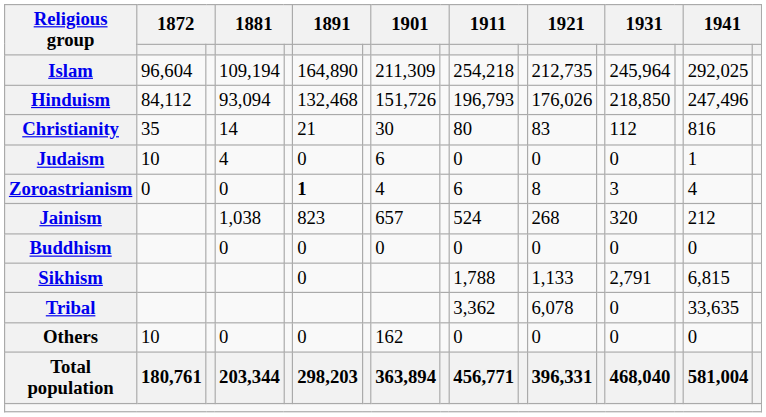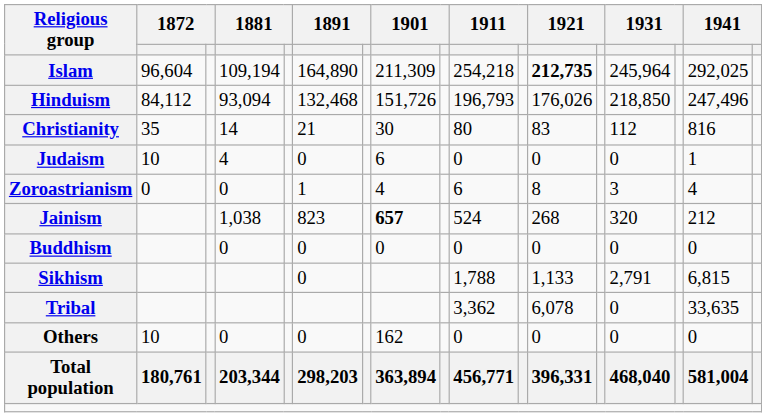(562, 70) normal -> (562, 70) bold
(302, 188) bold -> (302, 188) normal
(389, 218) normal -> (389, 218) bold
